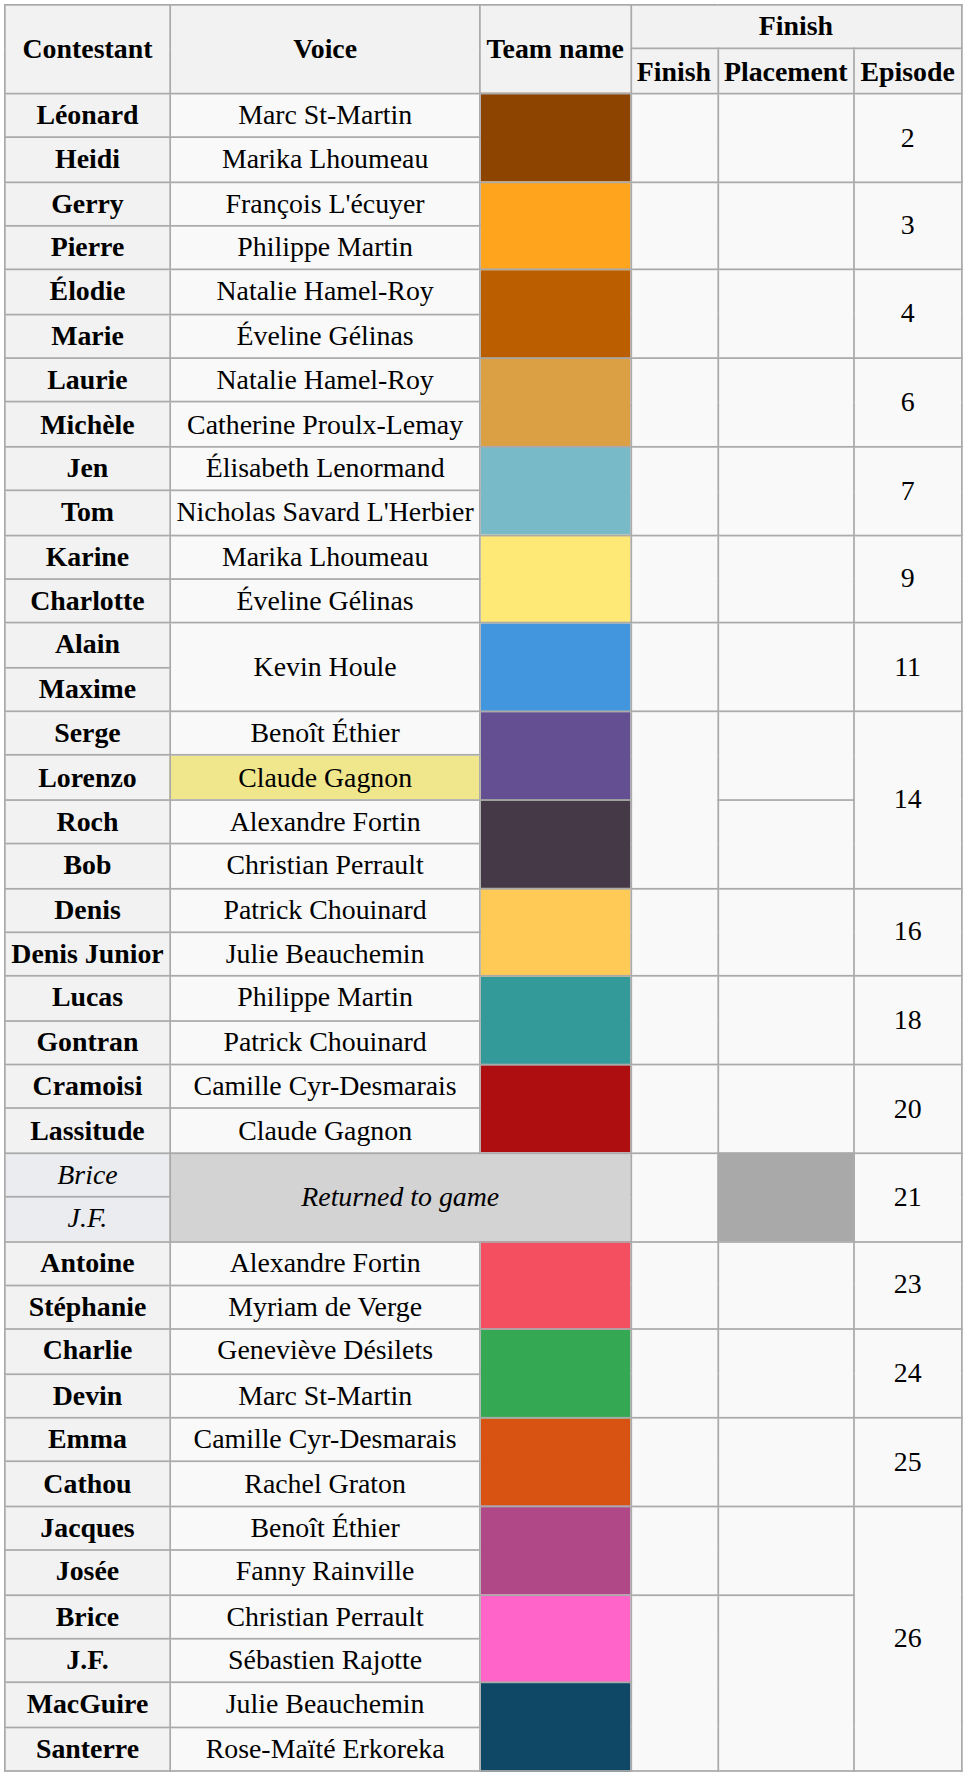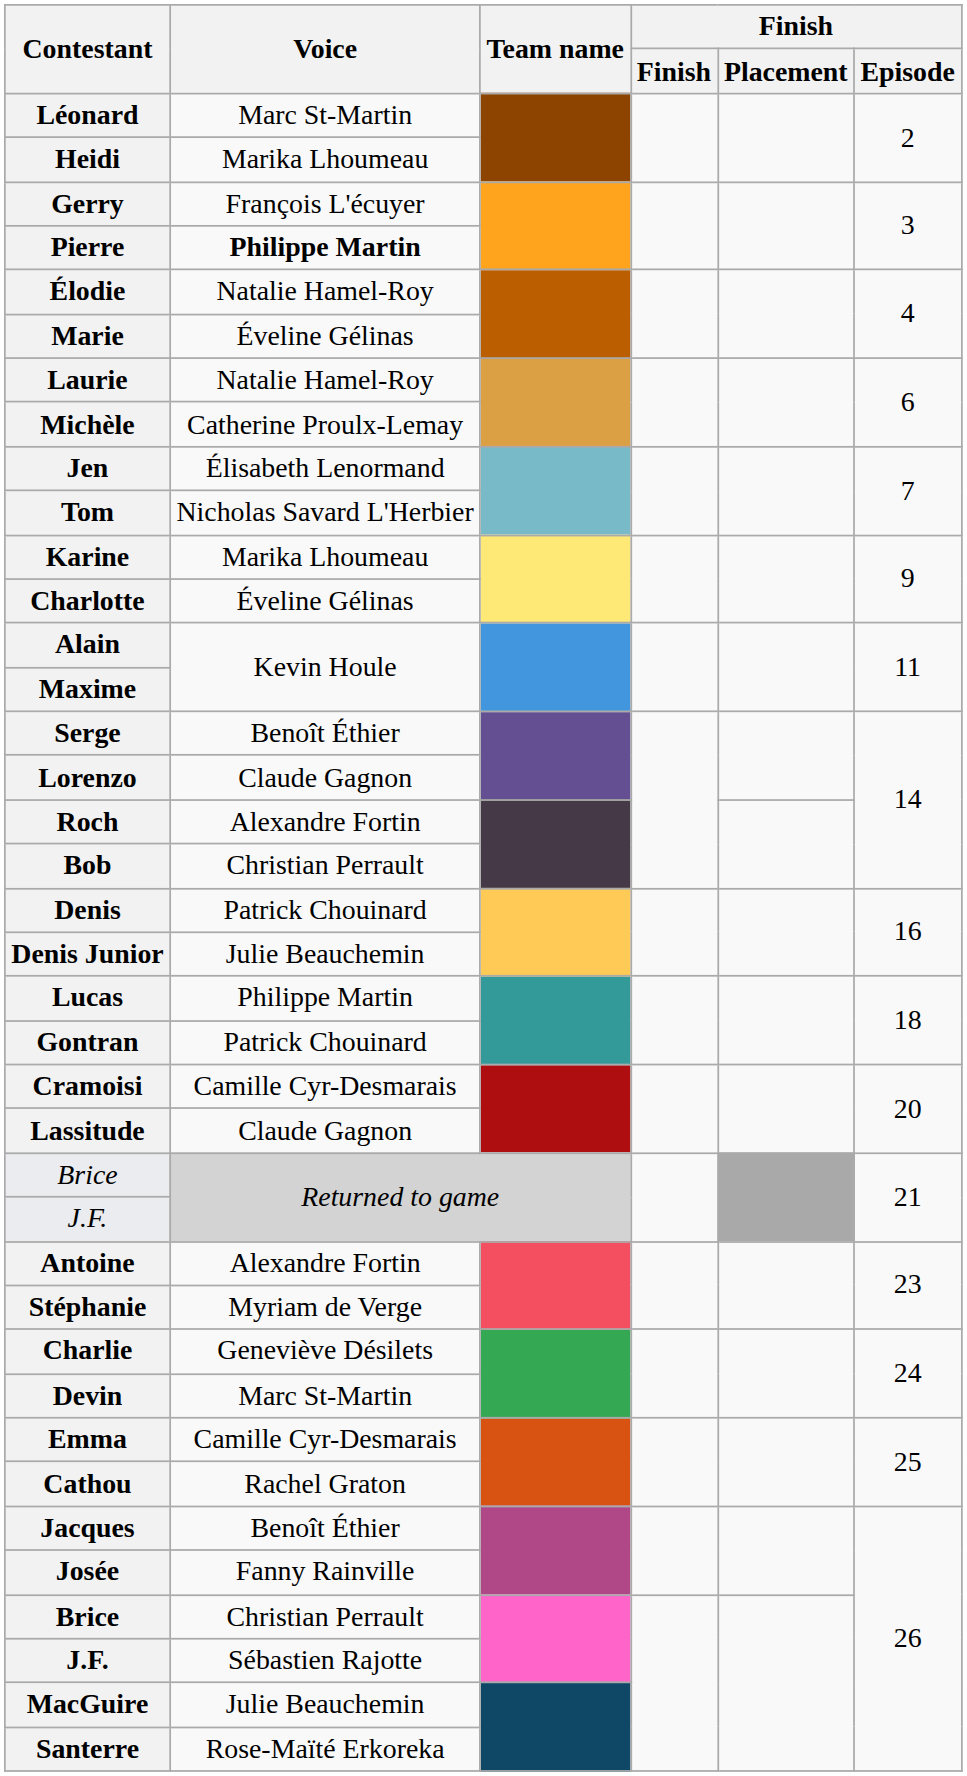(325, 247) normal -> (325, 247) bold
(325, 777) khaki background -> (325, 777) no background
